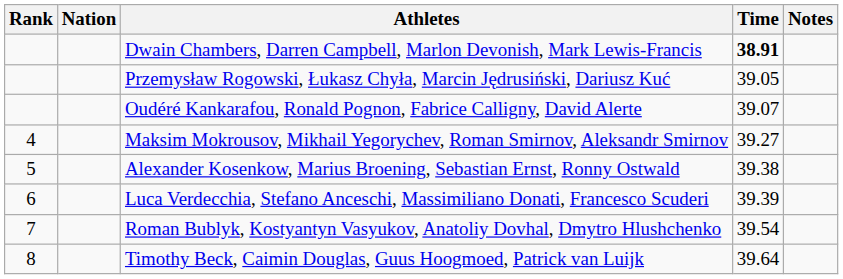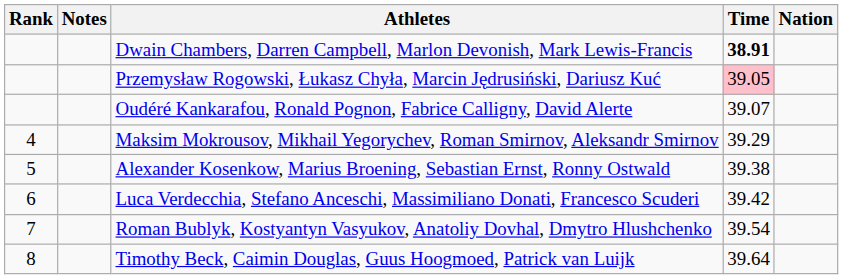columns swapped: (89, 19) <-> (811, 19)
(758, 79) no background -> (749, 79) pink background
(758, 139) 39.27 -> (749, 139) 39.29
(758, 199) 39.39 -> (749, 199) 39.42
